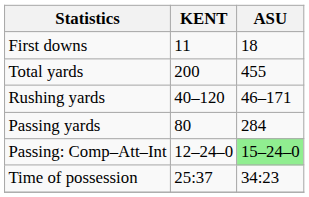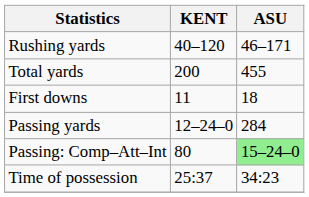rows swapped: (48, 45) <-> (57, 98)
(183, 125) 80 -> (204, 125) 12–24–0
(204, 151) 12–24–0 -> (183, 151) 80
